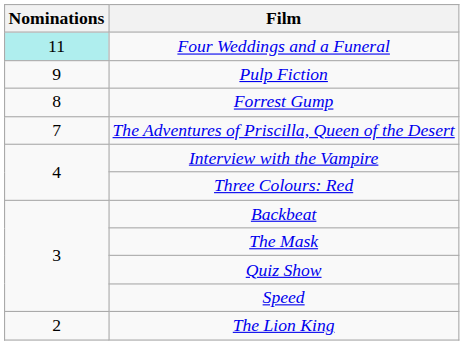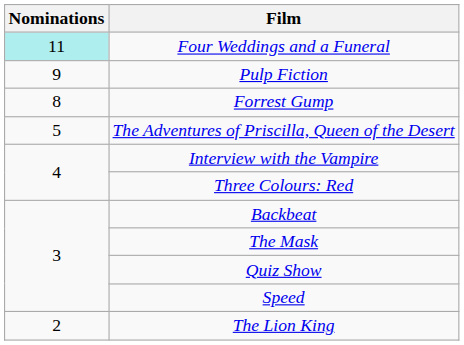(57, 130) 7 -> (57, 130) 5
